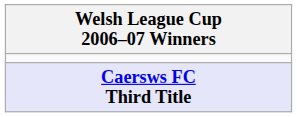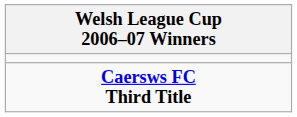(148, 87) lavender background -> (148, 87) no background
